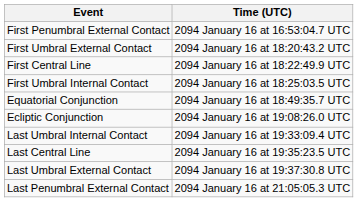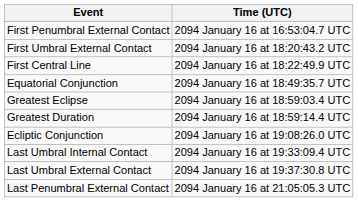- row: (77, 83)
+ row: (47, 100)
+ row: (50, 118)
- row: (49, 153)
